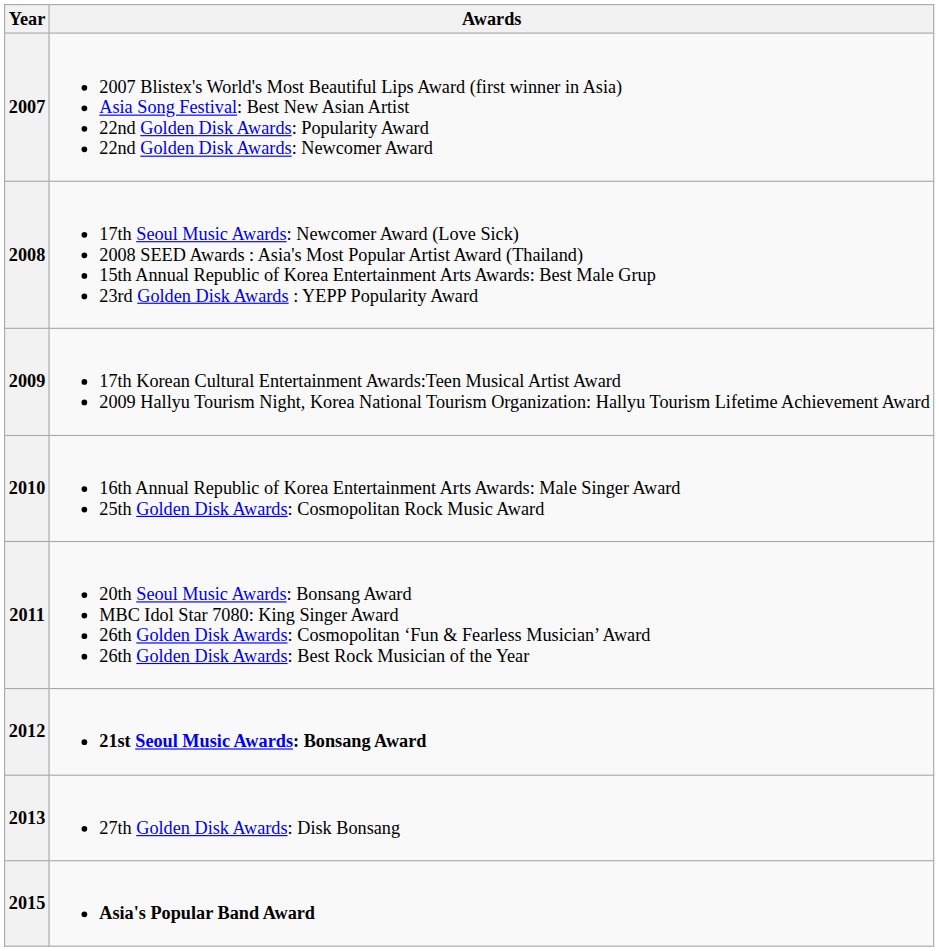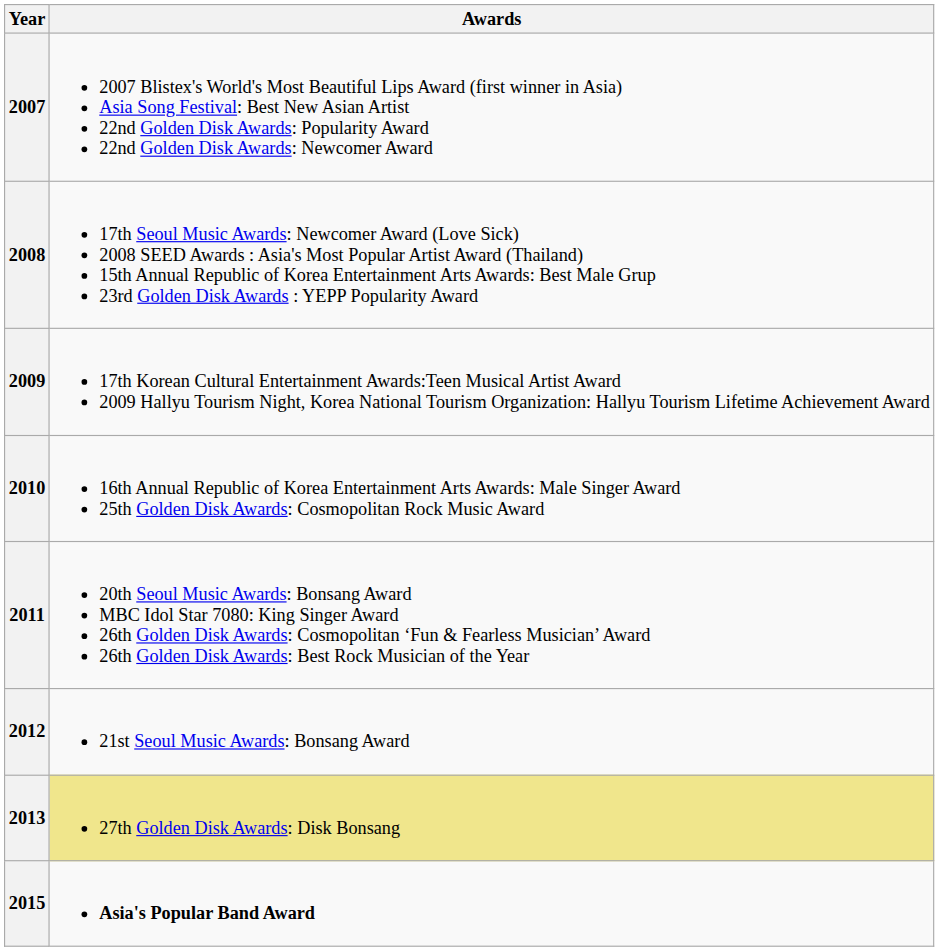(492, 742) bold -> (492, 742) normal
(492, 828) no background -> (492, 828) khaki background
